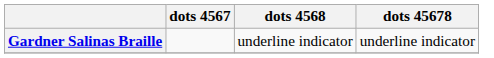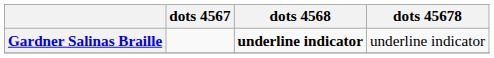(295, 40) normal -> (300, 40) bold
